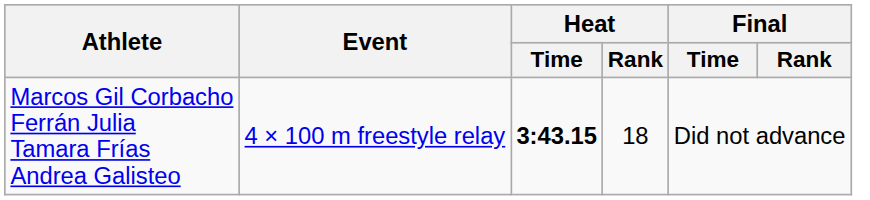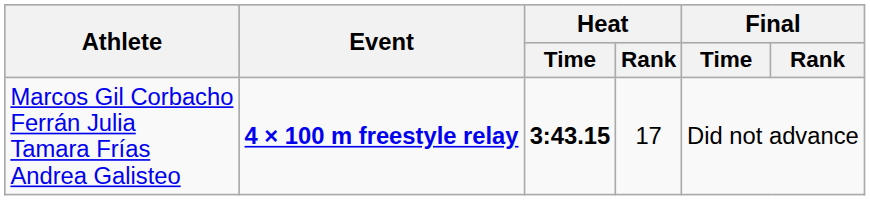(375, 137) normal -> (382, 137) bold
(635, 137) 18 -> (649, 137) 17
